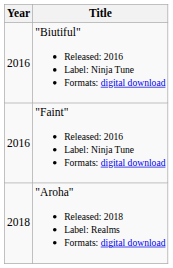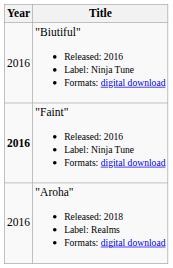(19, 143) normal -> (19, 143) bold
(19, 223) 2018 -> (19, 223) 2016
